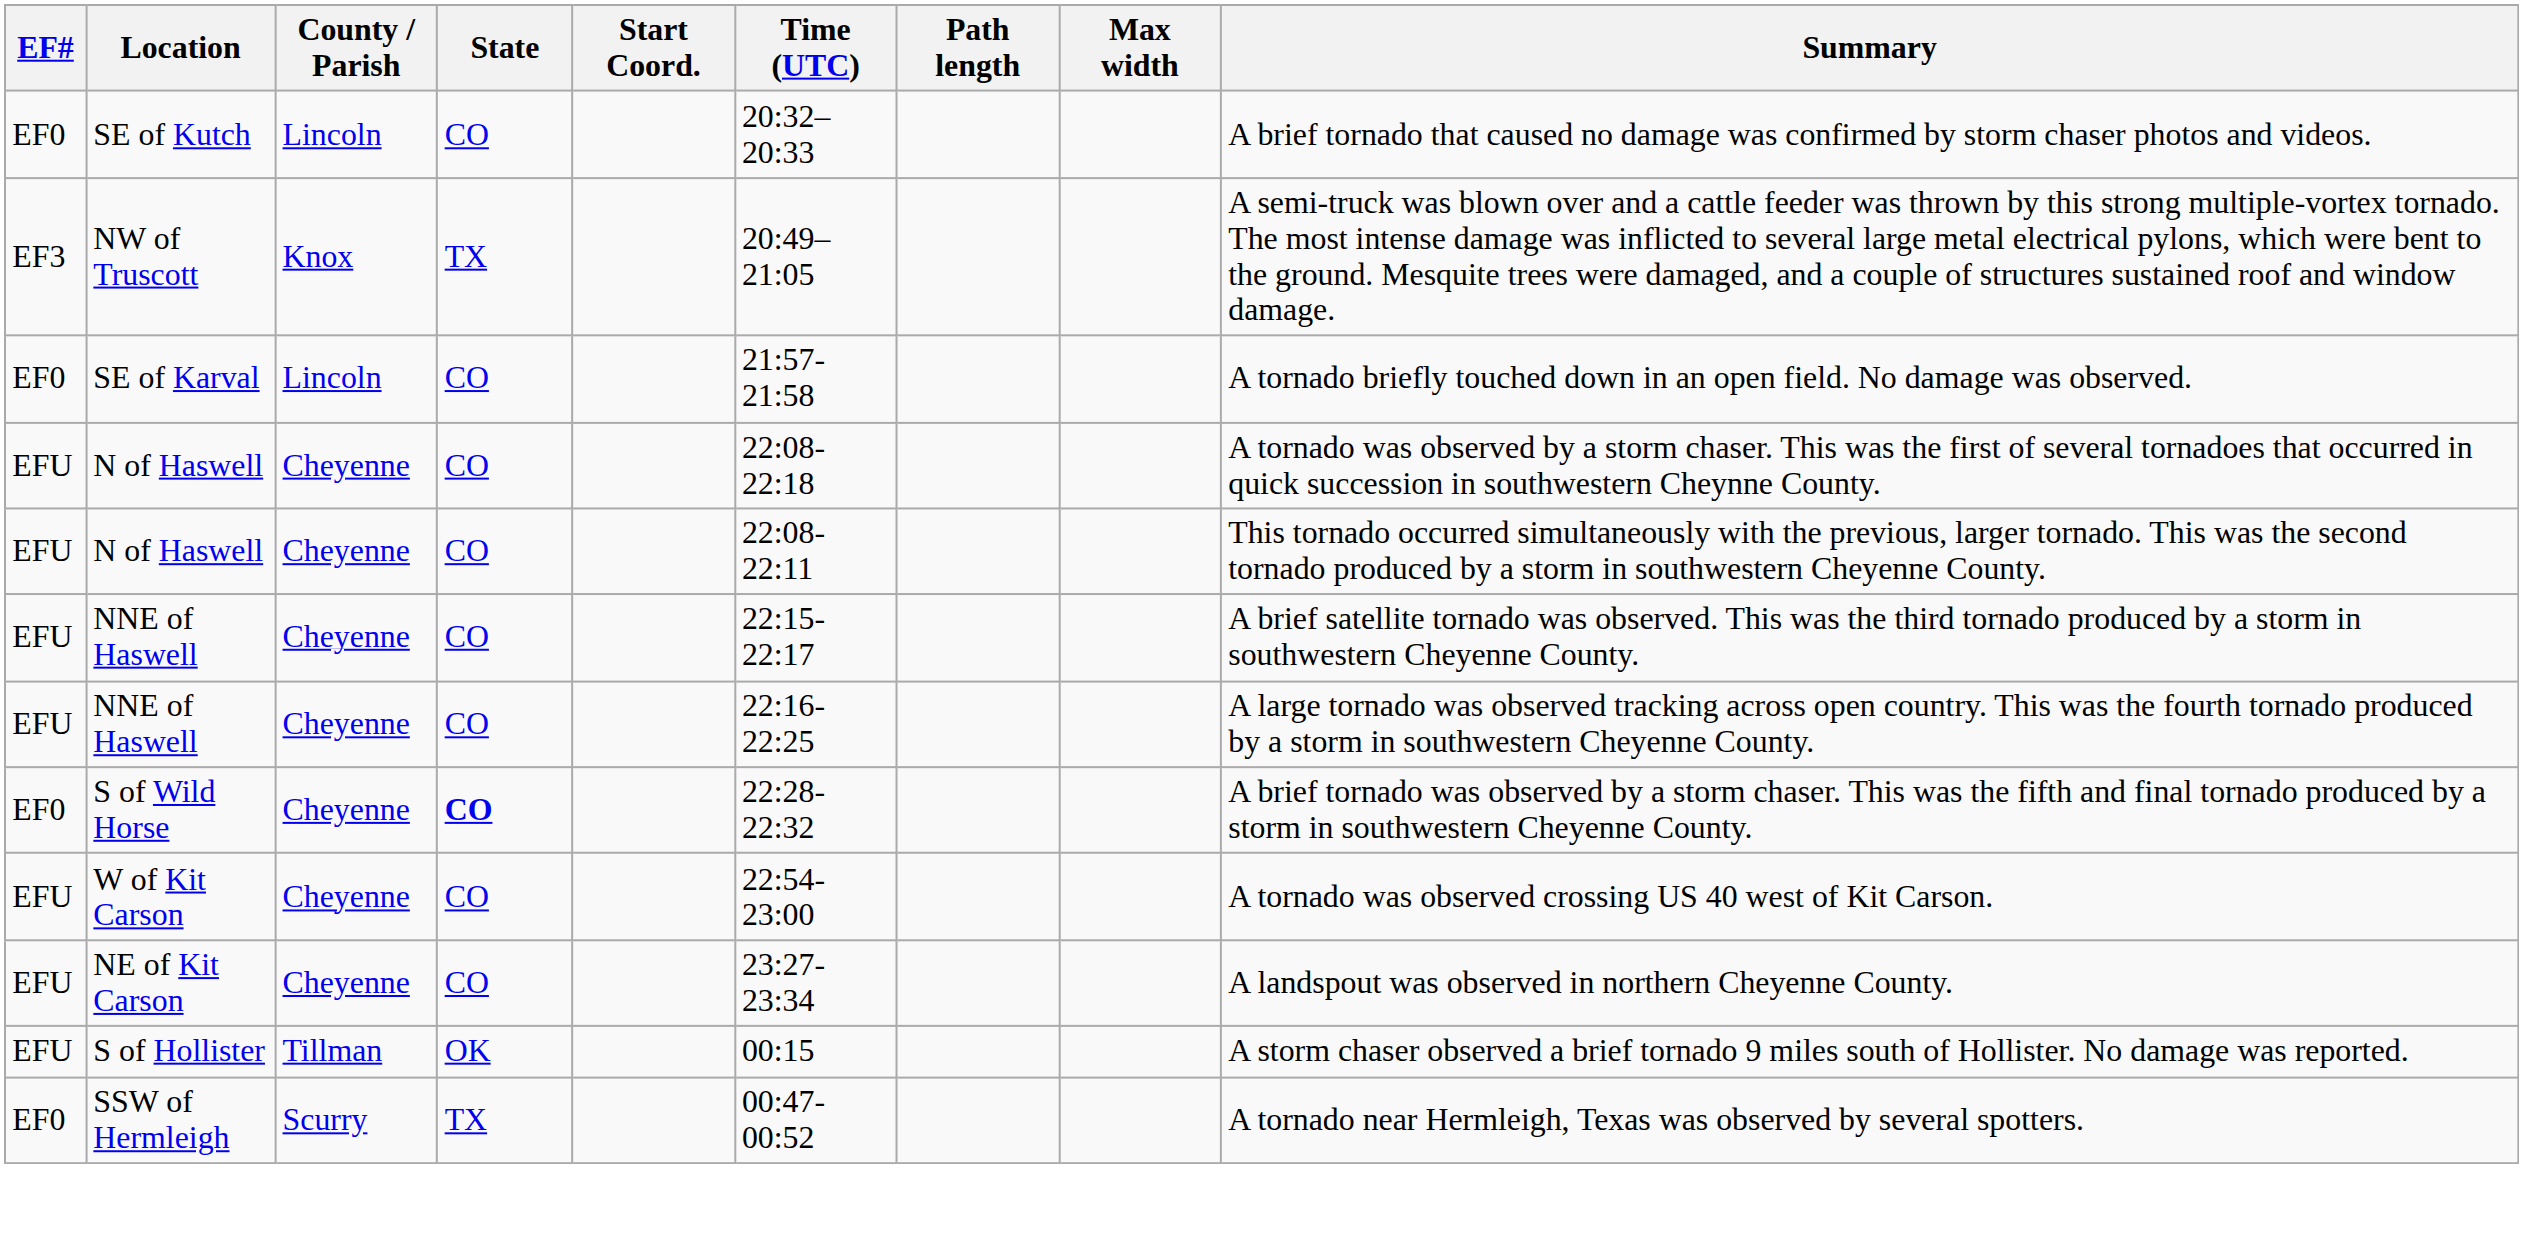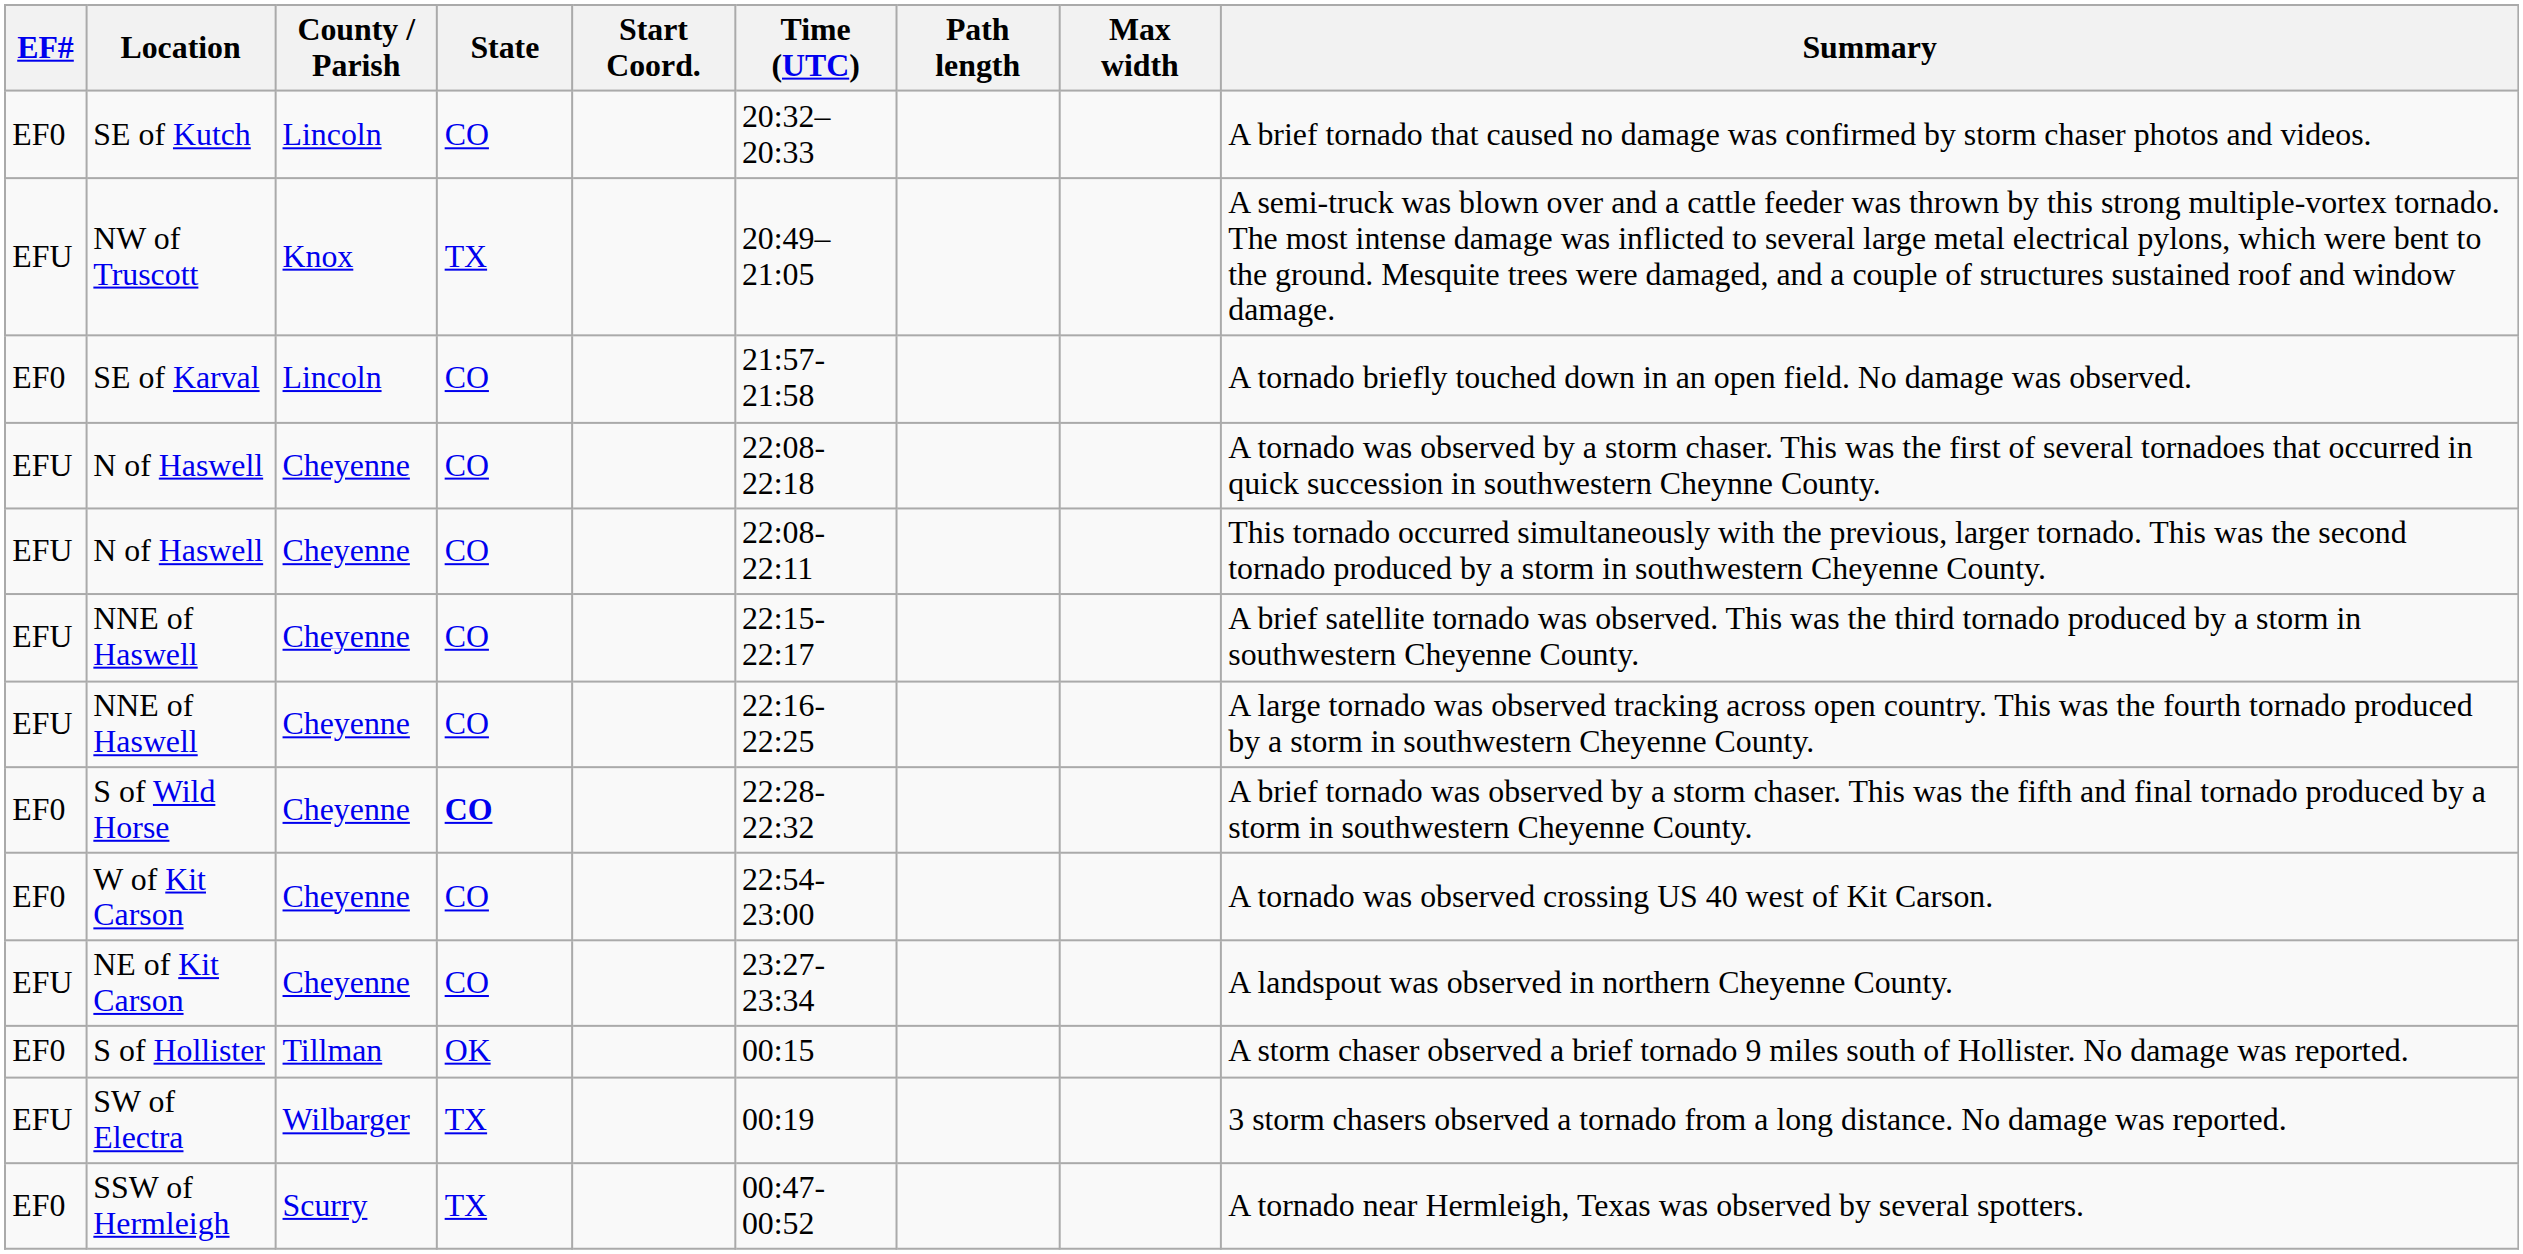(39, 256) EF3 -> (42, 256) EFU
(42, 896) EFU -> (39, 896) EF0
(42, 1050) EFU -> (39, 1050) EF0
+ row: (138, 1119)
